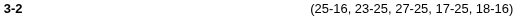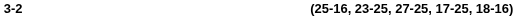(412, 9) normal -> (412, 9) bold
